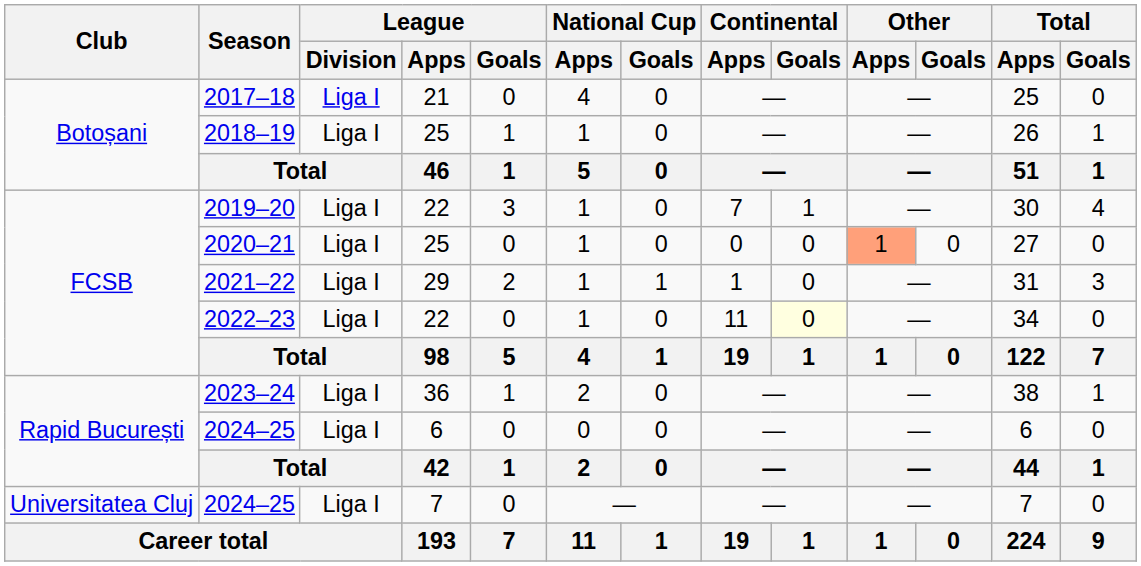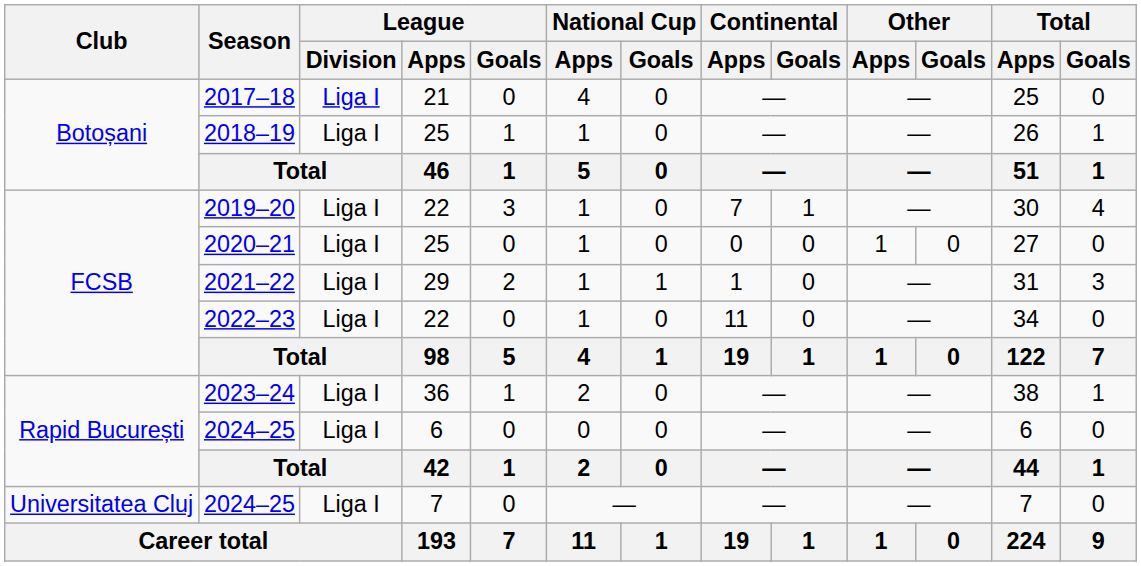(881, 245) lightsalmon background -> (881, 245) no background
(809, 319) lightyellow background -> (809, 319) no background
